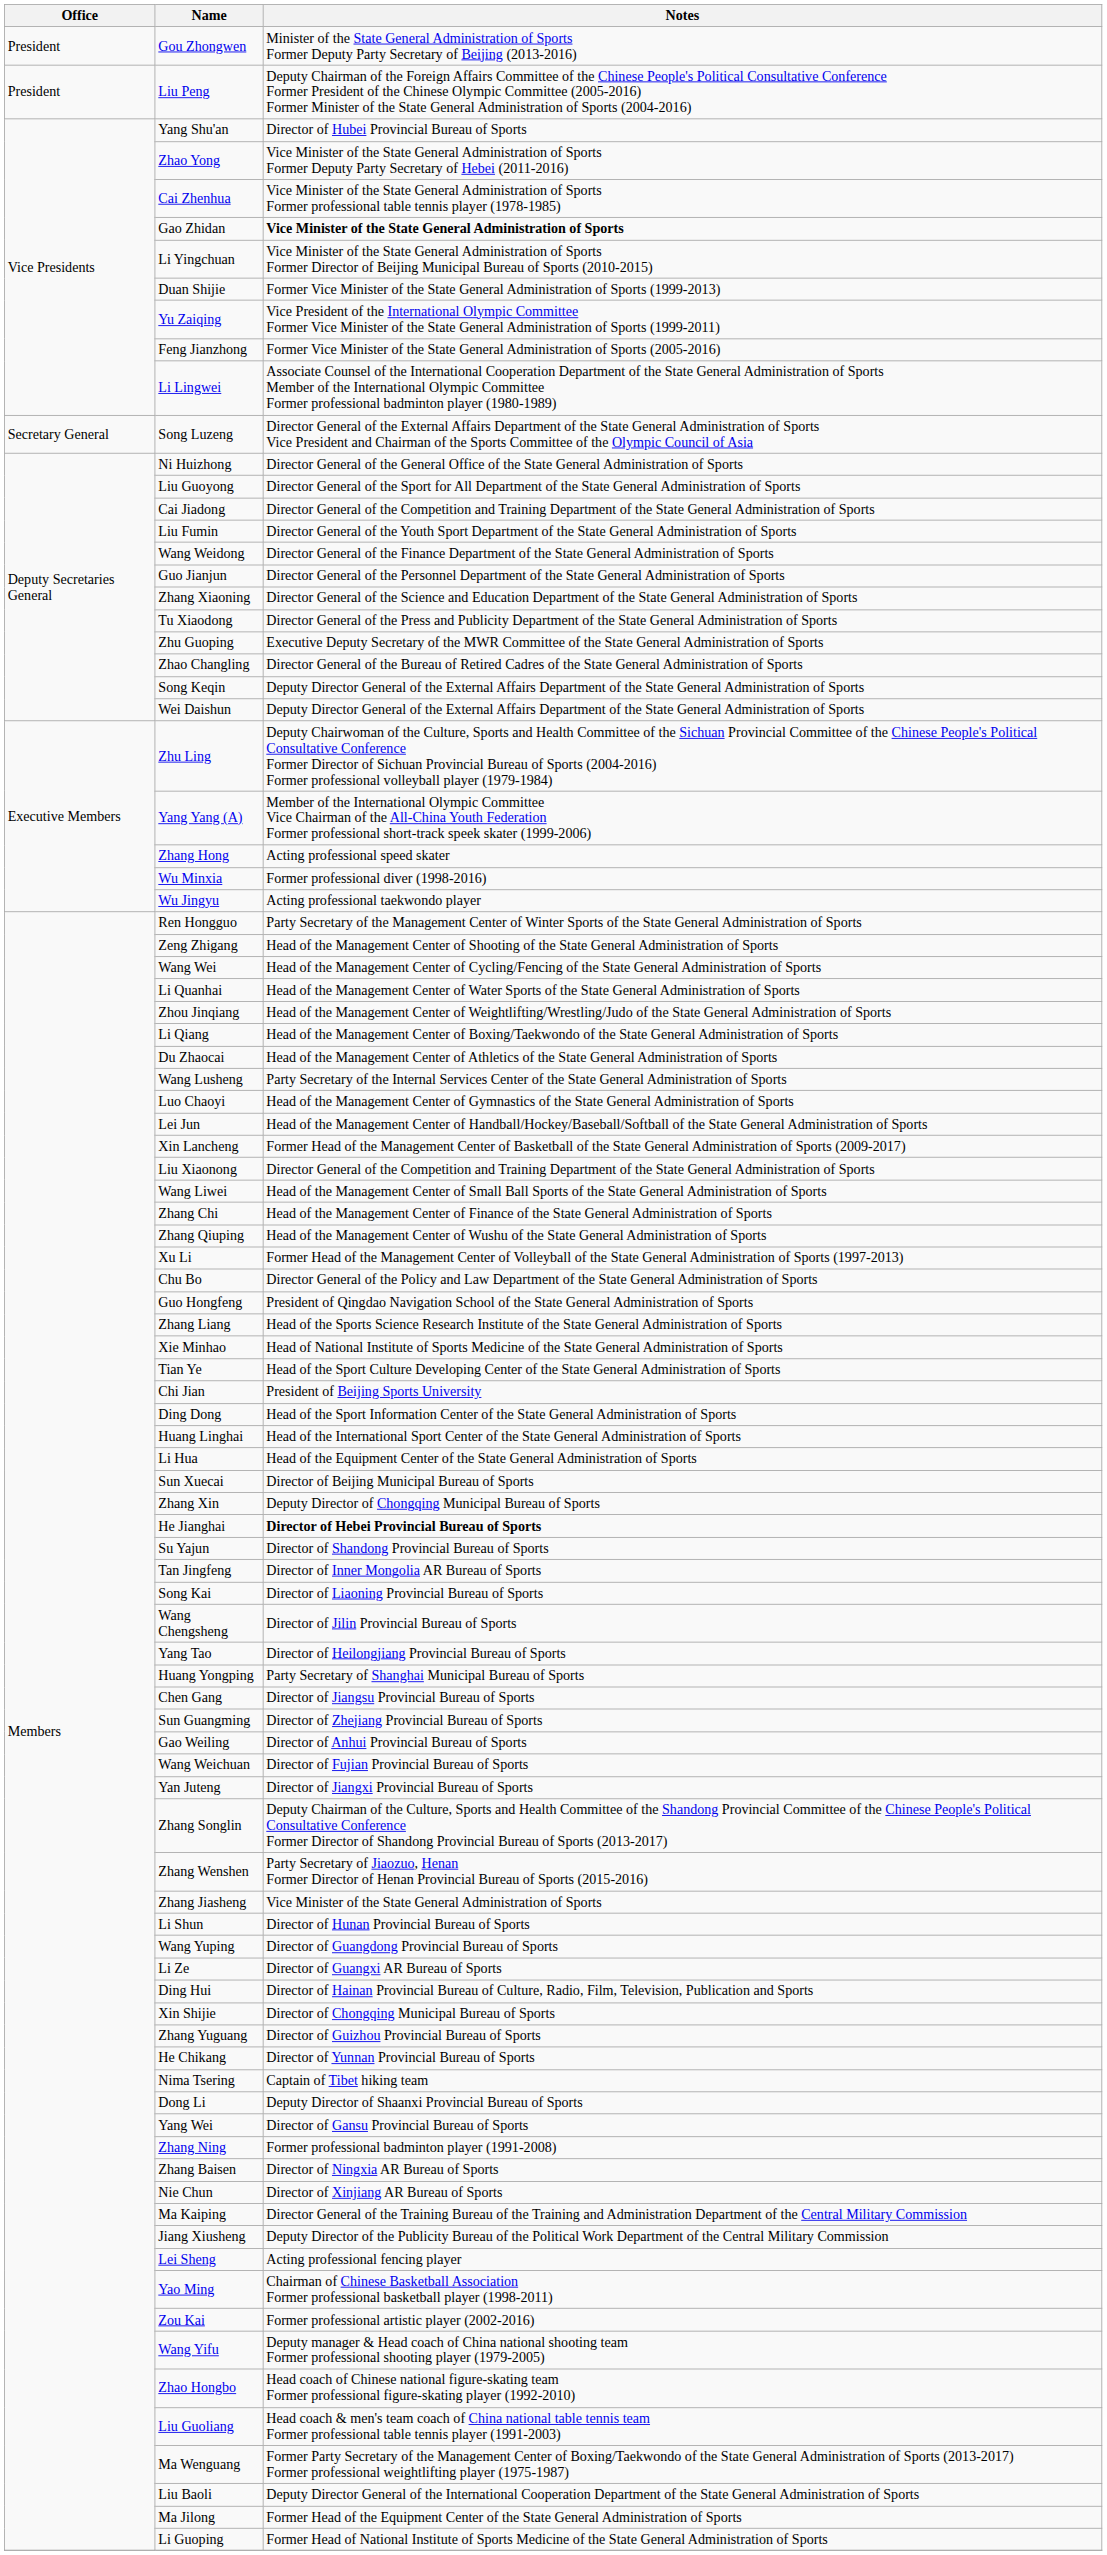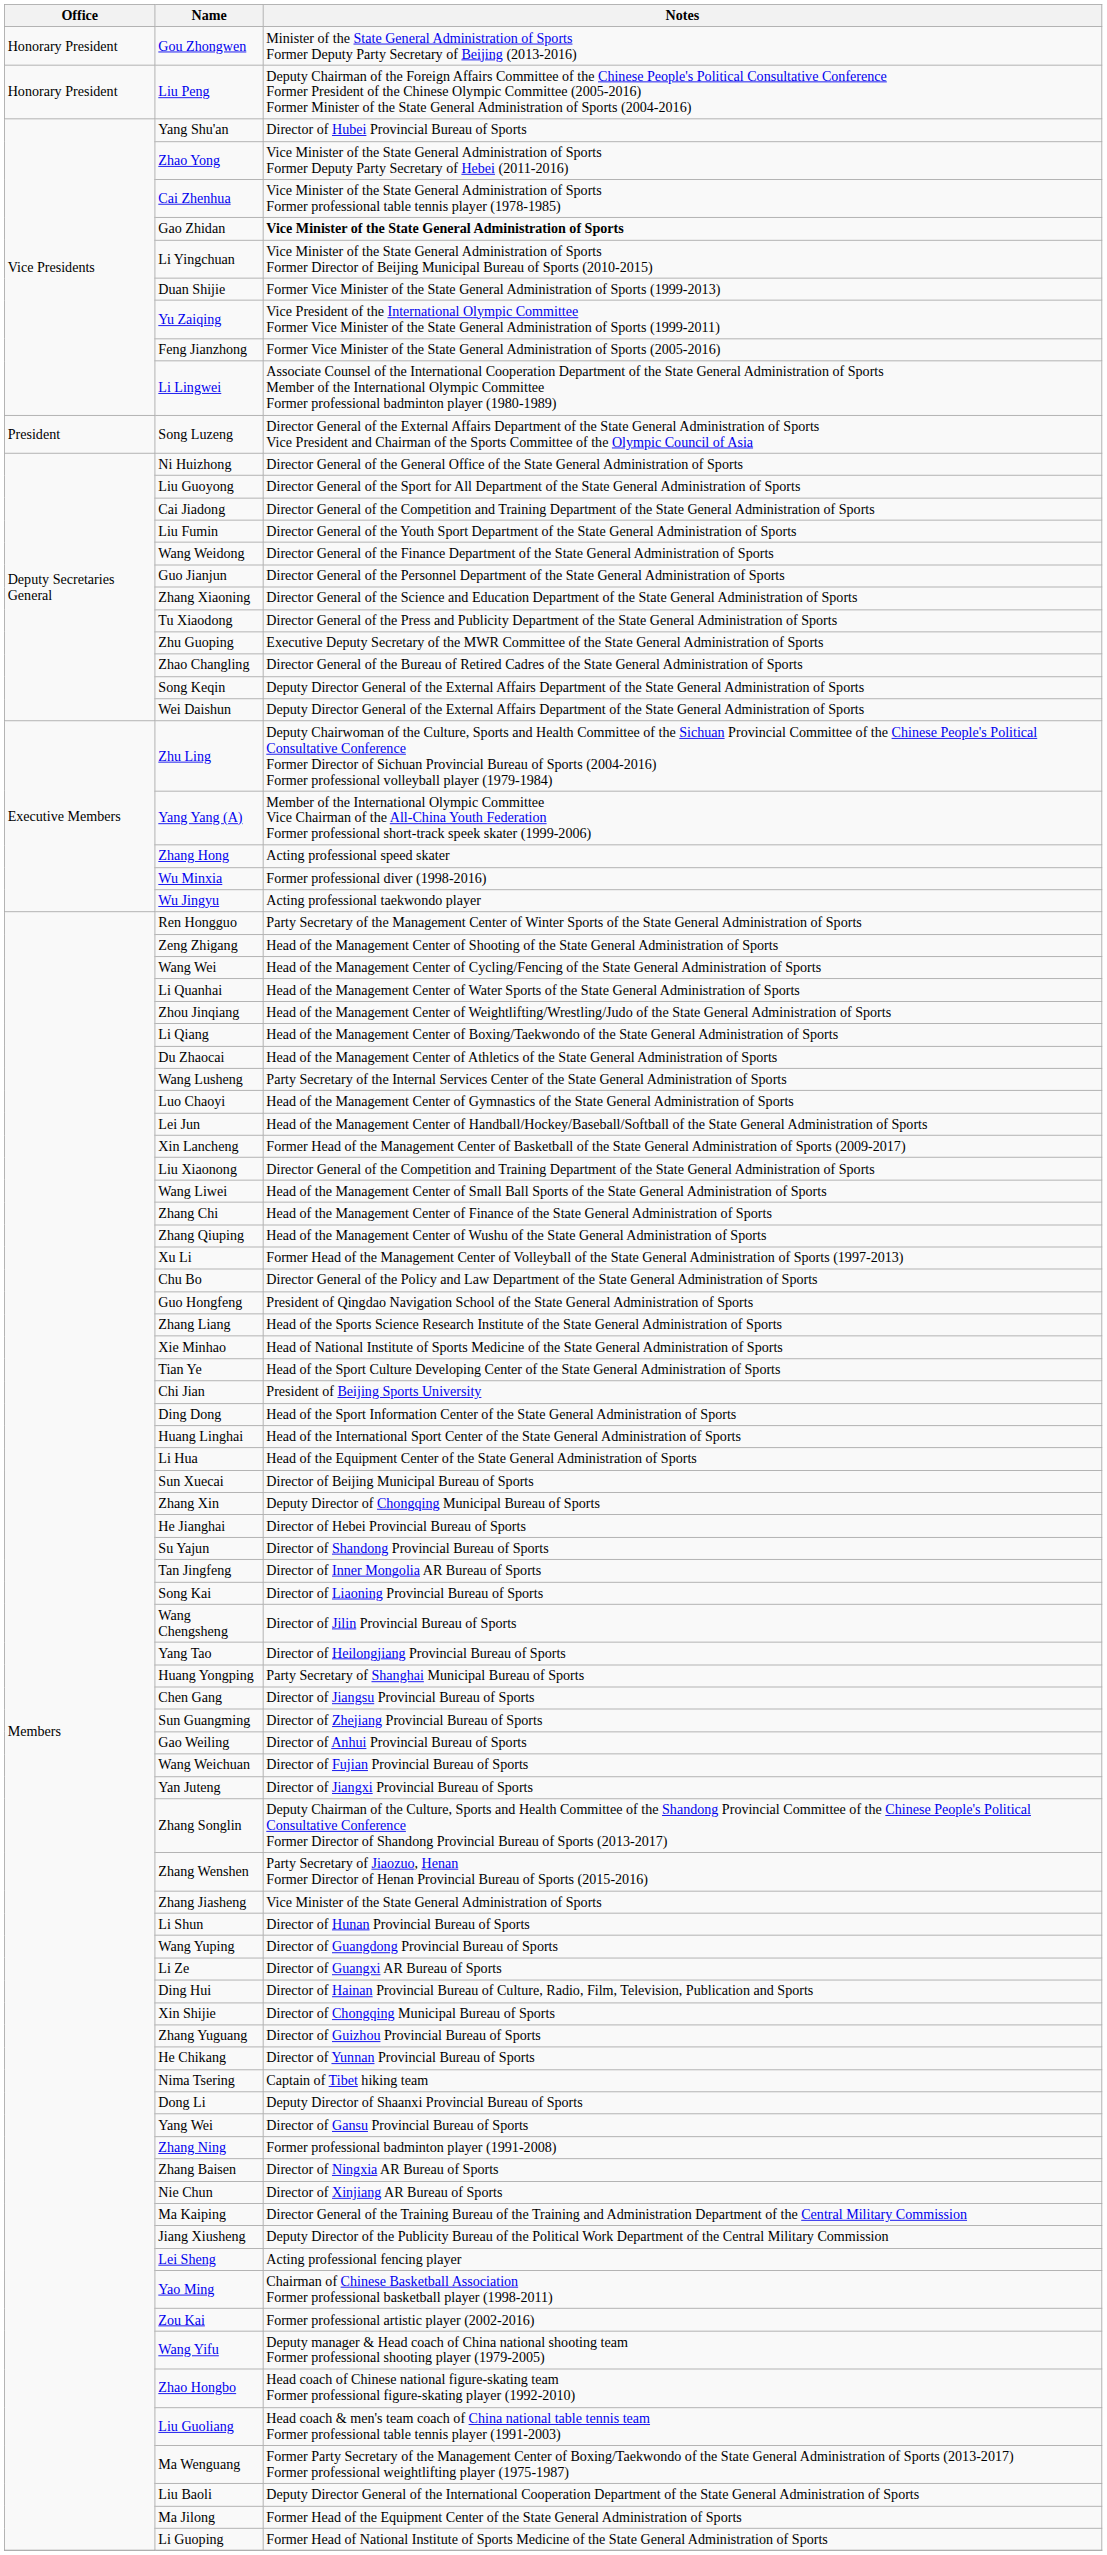(34, 45) President -> (63, 45) Honorary President
(34, 92) President -> (63, 92) Honorary President
(58, 434) Secretary General -> (34, 434) President
(404, 1526) bold -> (396, 1526) normal
